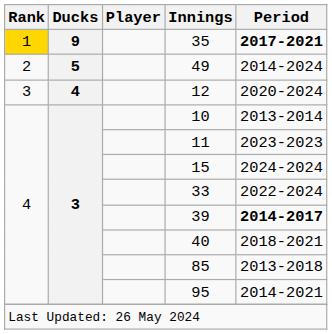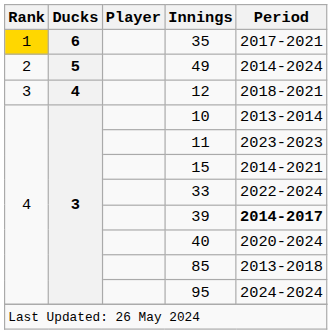(75, 42) 9 -> (75, 42) 6
(281, 42) bold -> (281, 42) normal
(281, 92) 2020-2024 -> (281, 92) 2018-2021
(281, 167) 2024-2024 -> (281, 167) 2014-2021
(281, 242) 2018-2021 -> (281, 242) 2020-2024
(281, 292) 2014-2021 -> (281, 292) 2024-2024
